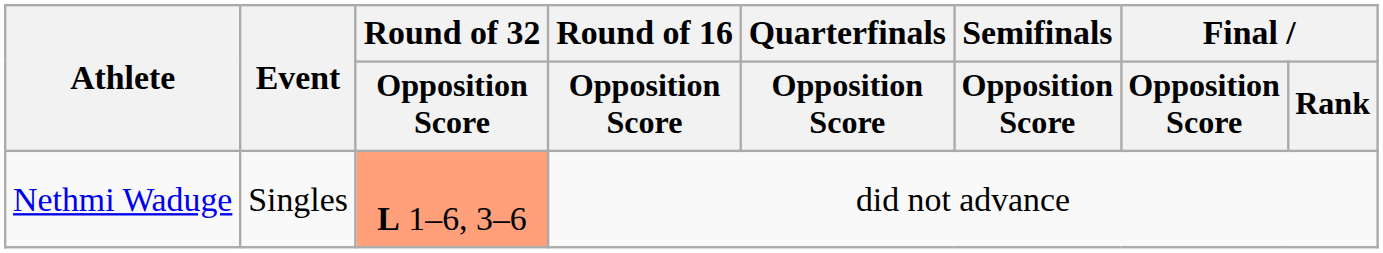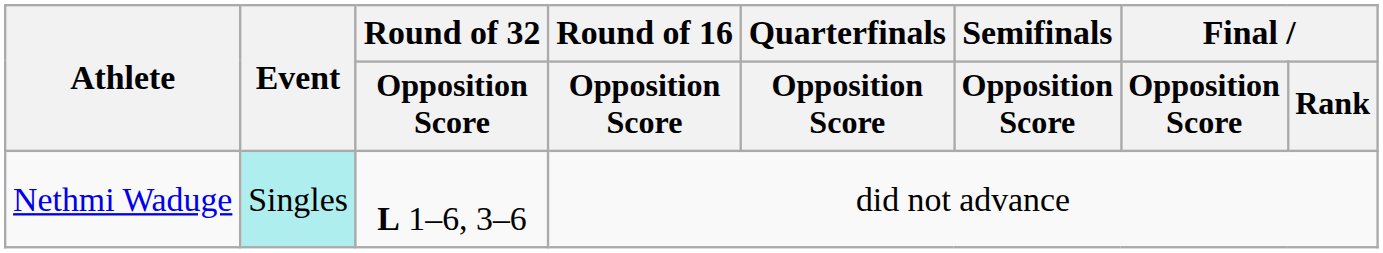(298, 198) no background -> (298, 198) paleturquoise background
(452, 218) lightsalmon background -> (452, 218) no background
